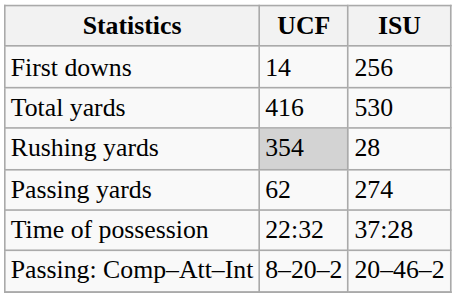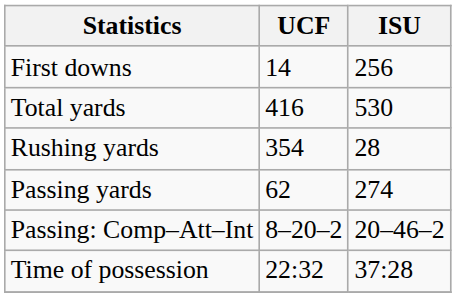(285, 148) lightgrey background -> (285, 148) no background
rows swapped: (132, 270) <-> (110, 229)
